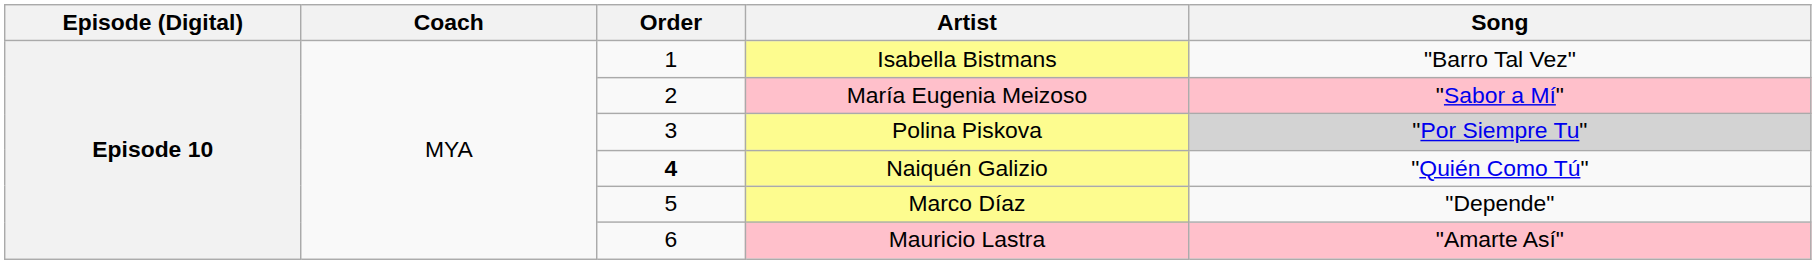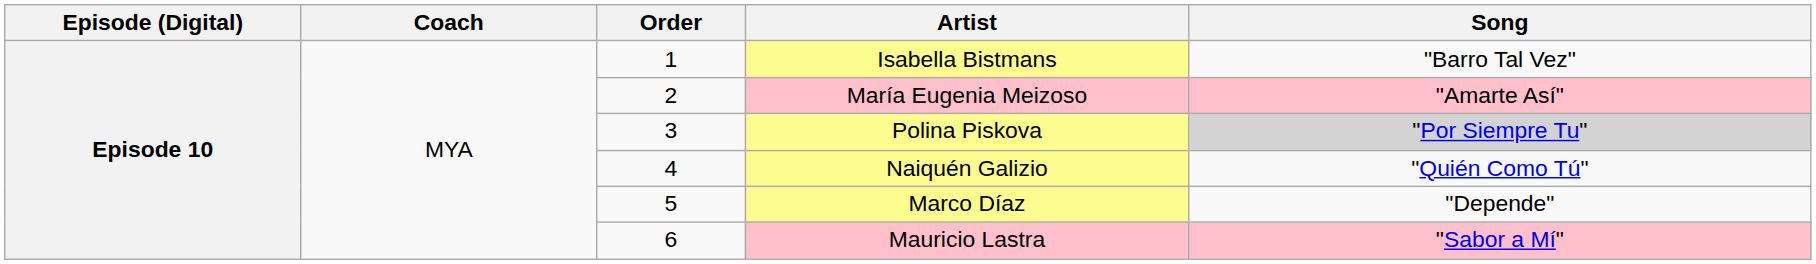(1500, 95) "Sabor a Mí" -> (1500, 95) "Amarte Así"
(671, 167) bold -> (671, 167) normal
(1500, 240) "Amarte Así" -> (1500, 240) "Sabor a Mí"
